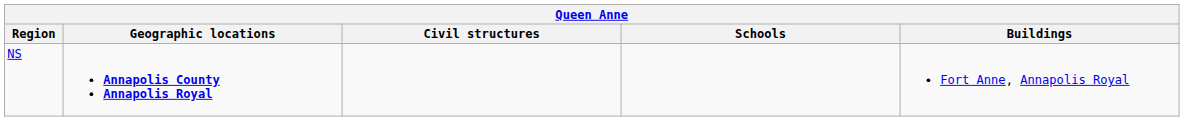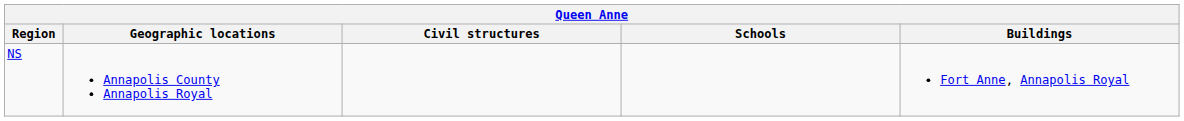(203, 87) bold -> (203, 87) normal
